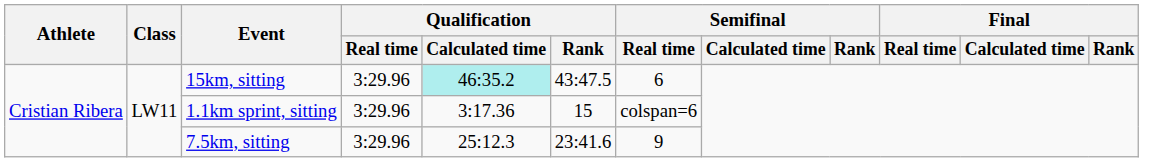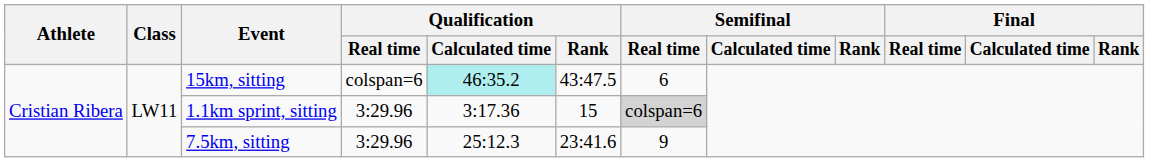(382, 80) 3:29.96 -> (384, 80) colspan=6
(659, 111) no background -> (664, 111) lightgrey background
